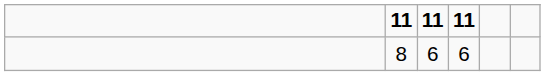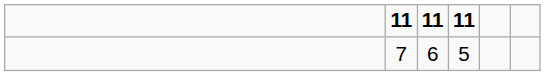(401, 53) 8 -> (401, 53) 7
(464, 53) 6 -> (464, 53) 5
